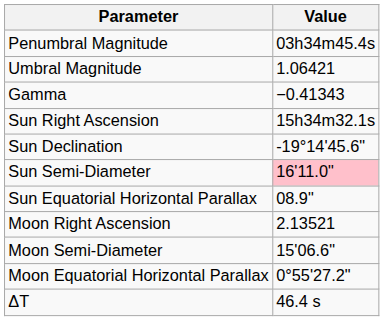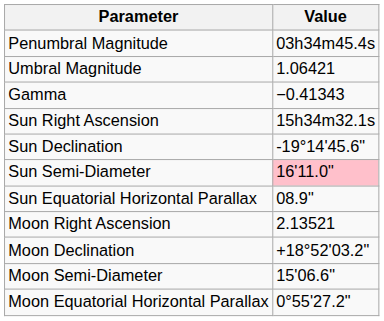+ row: (71, 250)
- row: (19, 302)
